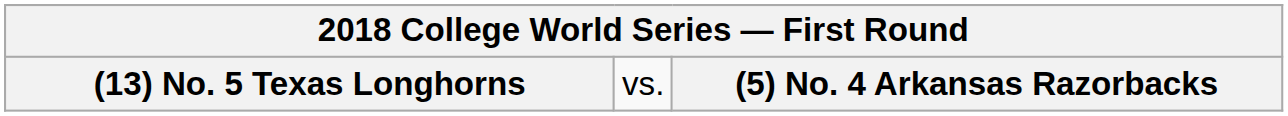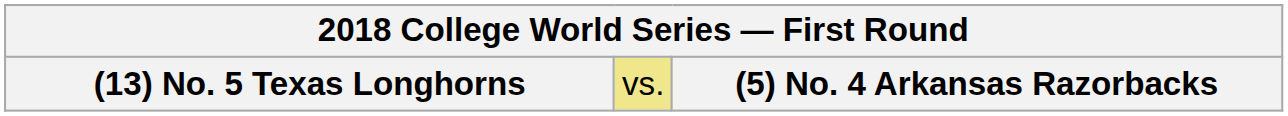(643, 83) no background -> (643, 83) khaki background
